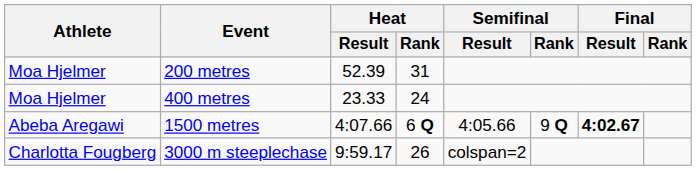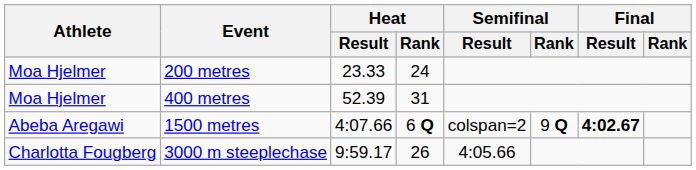(364, 71) 52.39 -> (364, 71) 23.33
(420, 71) 31 -> (420, 71) 24
(364, 98) 23.33 -> (364, 98) 52.39
(420, 98) 24 -> (420, 98) 31
(487, 125) 4:05.66 -> (487, 125) colspan=2
(487, 152) colspan=2 -> (487, 152) 4:05.66
